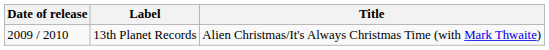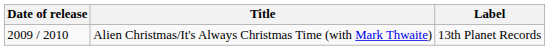columns swapped: (372, 14) <-> (145, 14)
